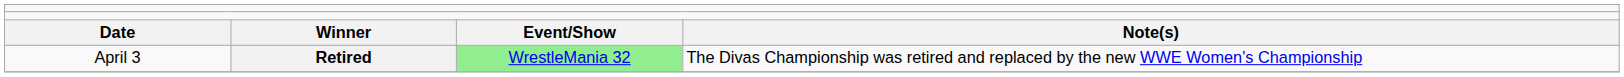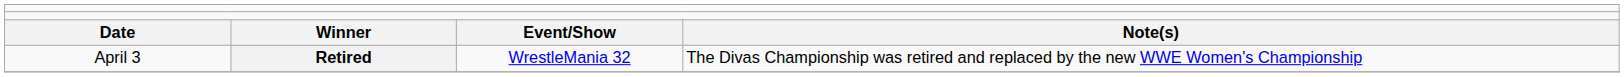(570, 58) lightgreen background -> (570, 58) no background
